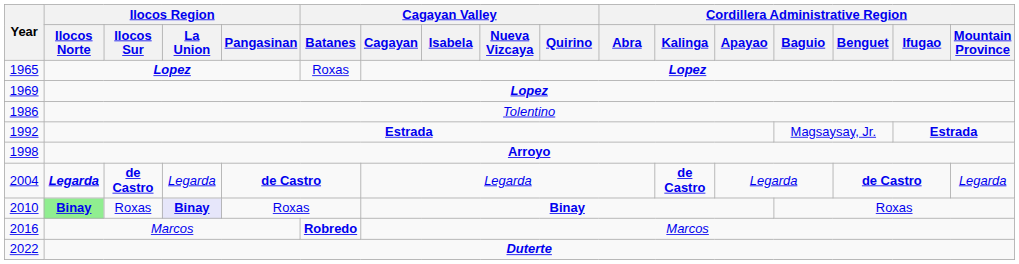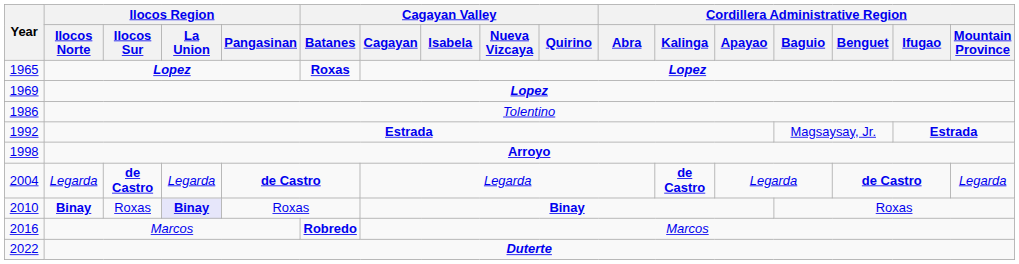(331, 70) normal -> (330, 70) bold
(74, 180) bold -> (74, 180) normal
(74, 208) lightgreen background -> (74, 208) no background
